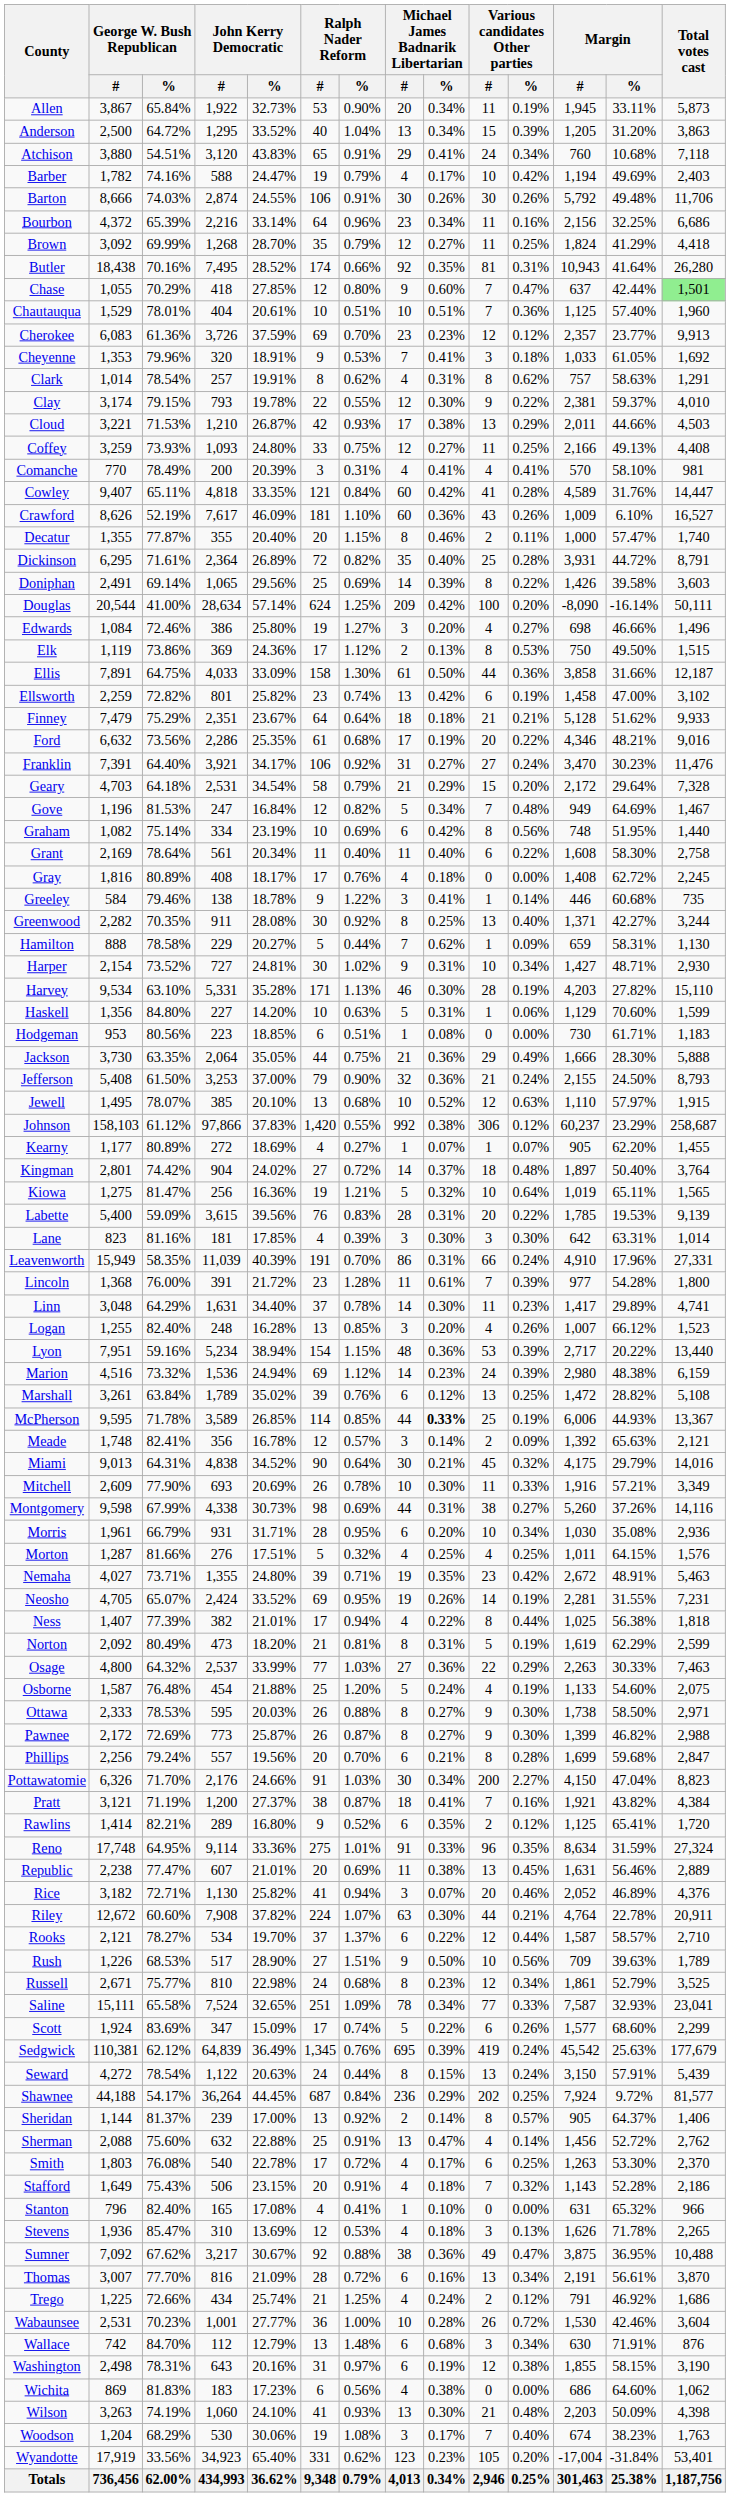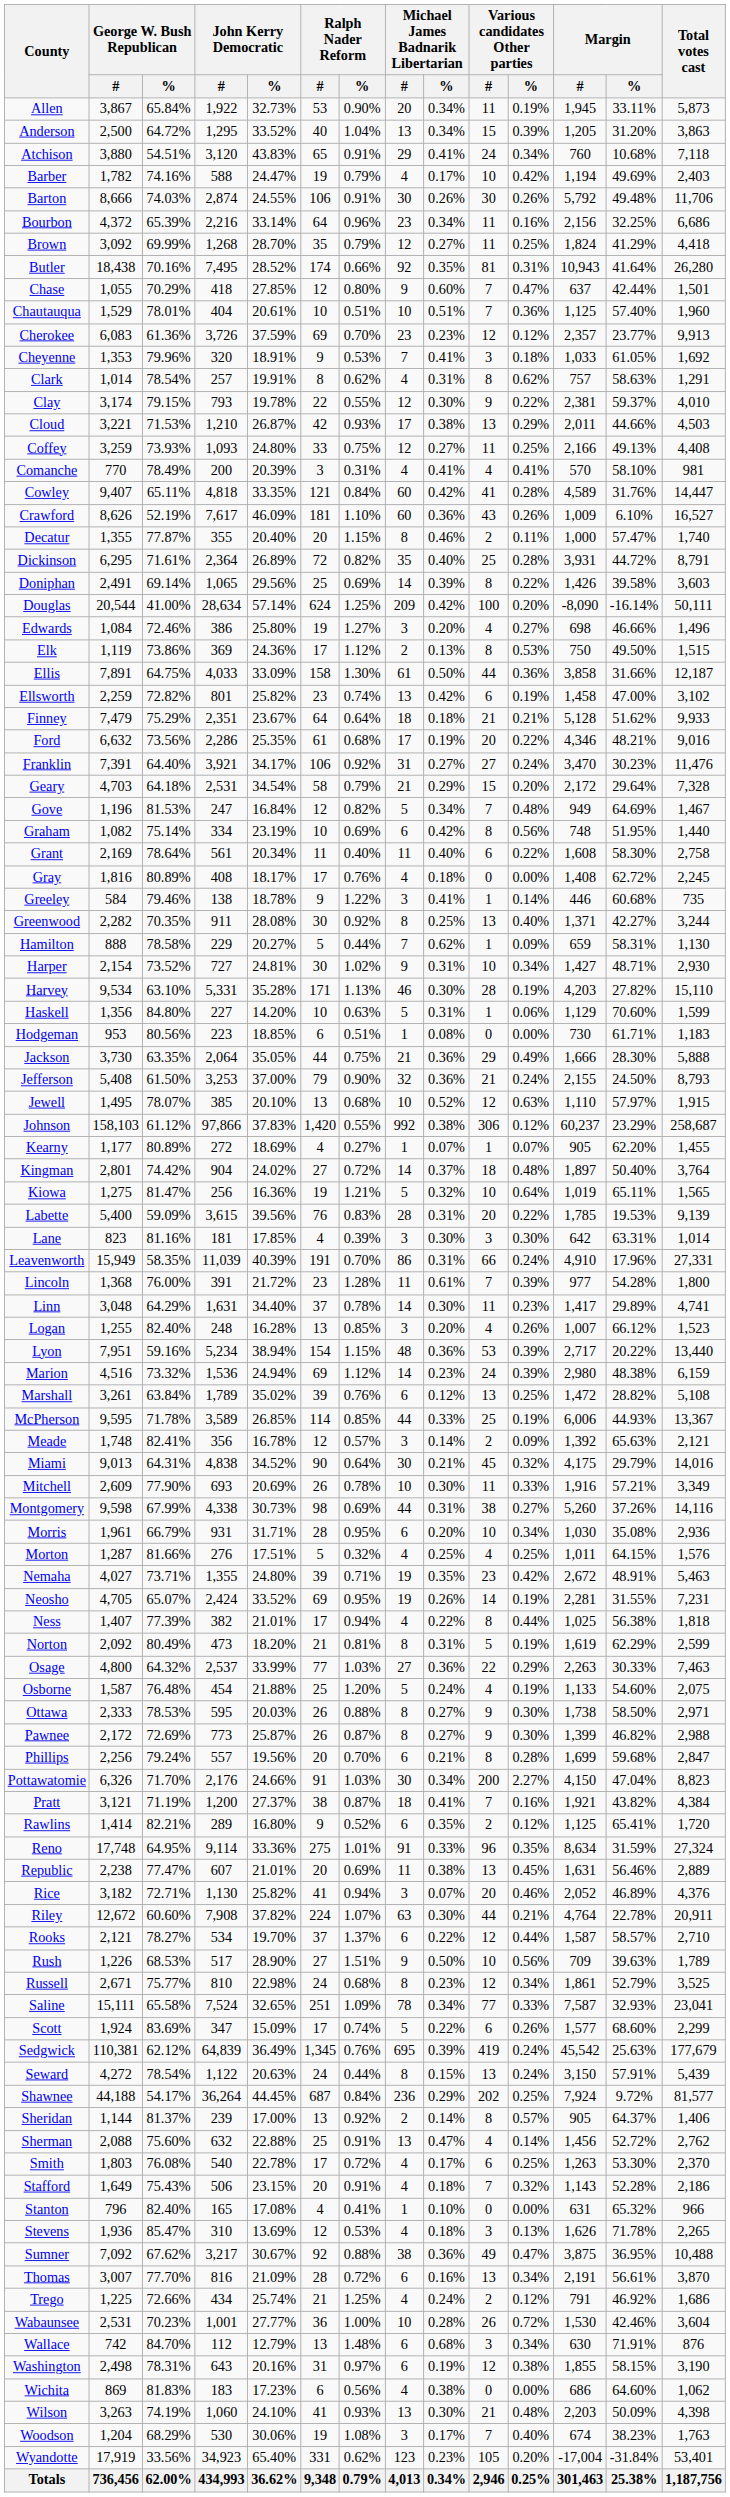(693, 289) lightgreen background -> (693, 289) no background
(446, 1418) bold -> (446, 1418) normal
